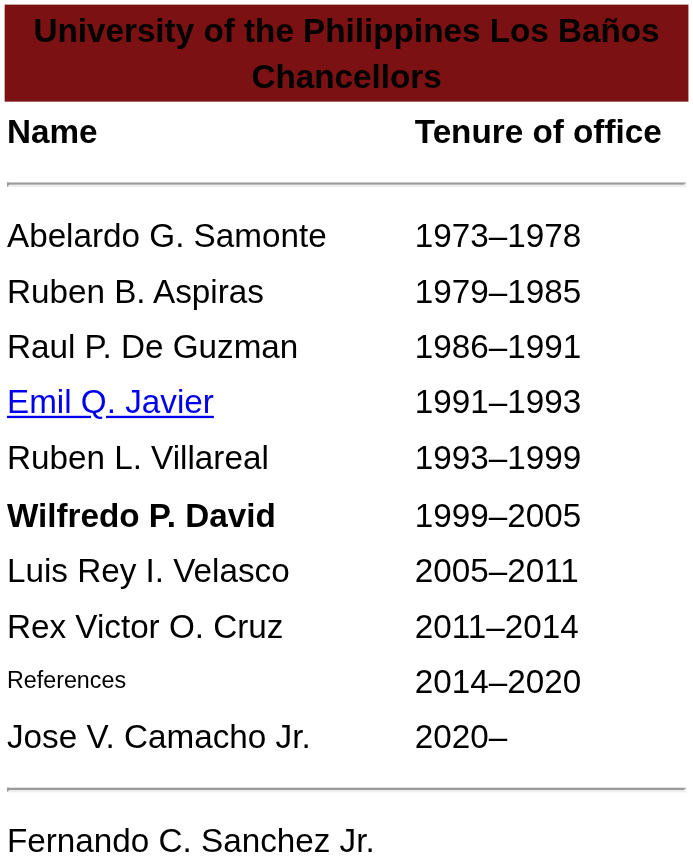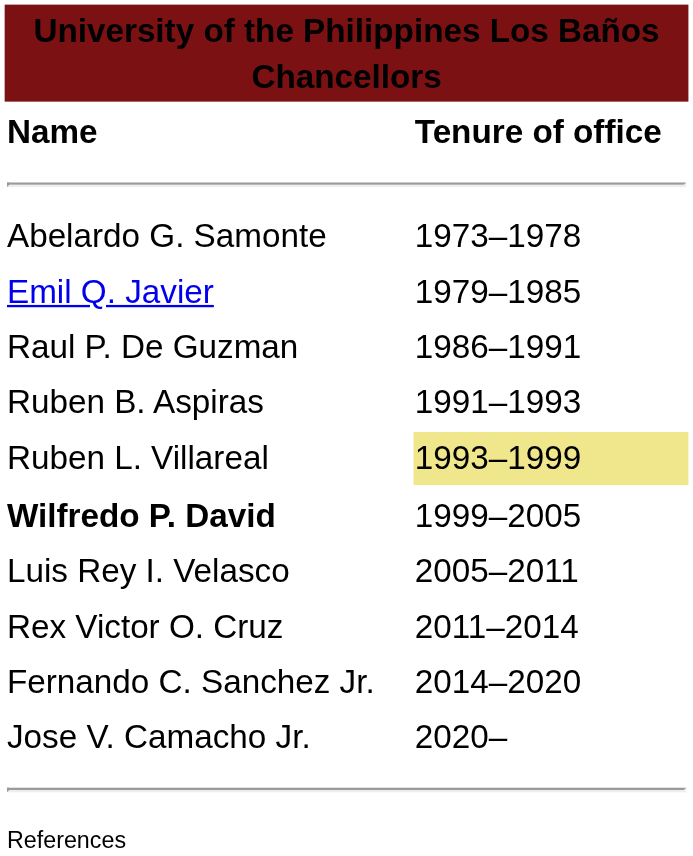(135, 291) Ruben B. Aspiras -> (110, 291) Emil Q. Javier
(110, 403) Emil Q. Javier -> (135, 403) Ruben B. Aspiras
(498, 458) no background -> (498, 458) khaki background
(67, 681) References -> (191, 682) Fernando C. Sanchez Jr.
(191, 840) Fernando C. Sanchez Jr. -> (67, 839) References
